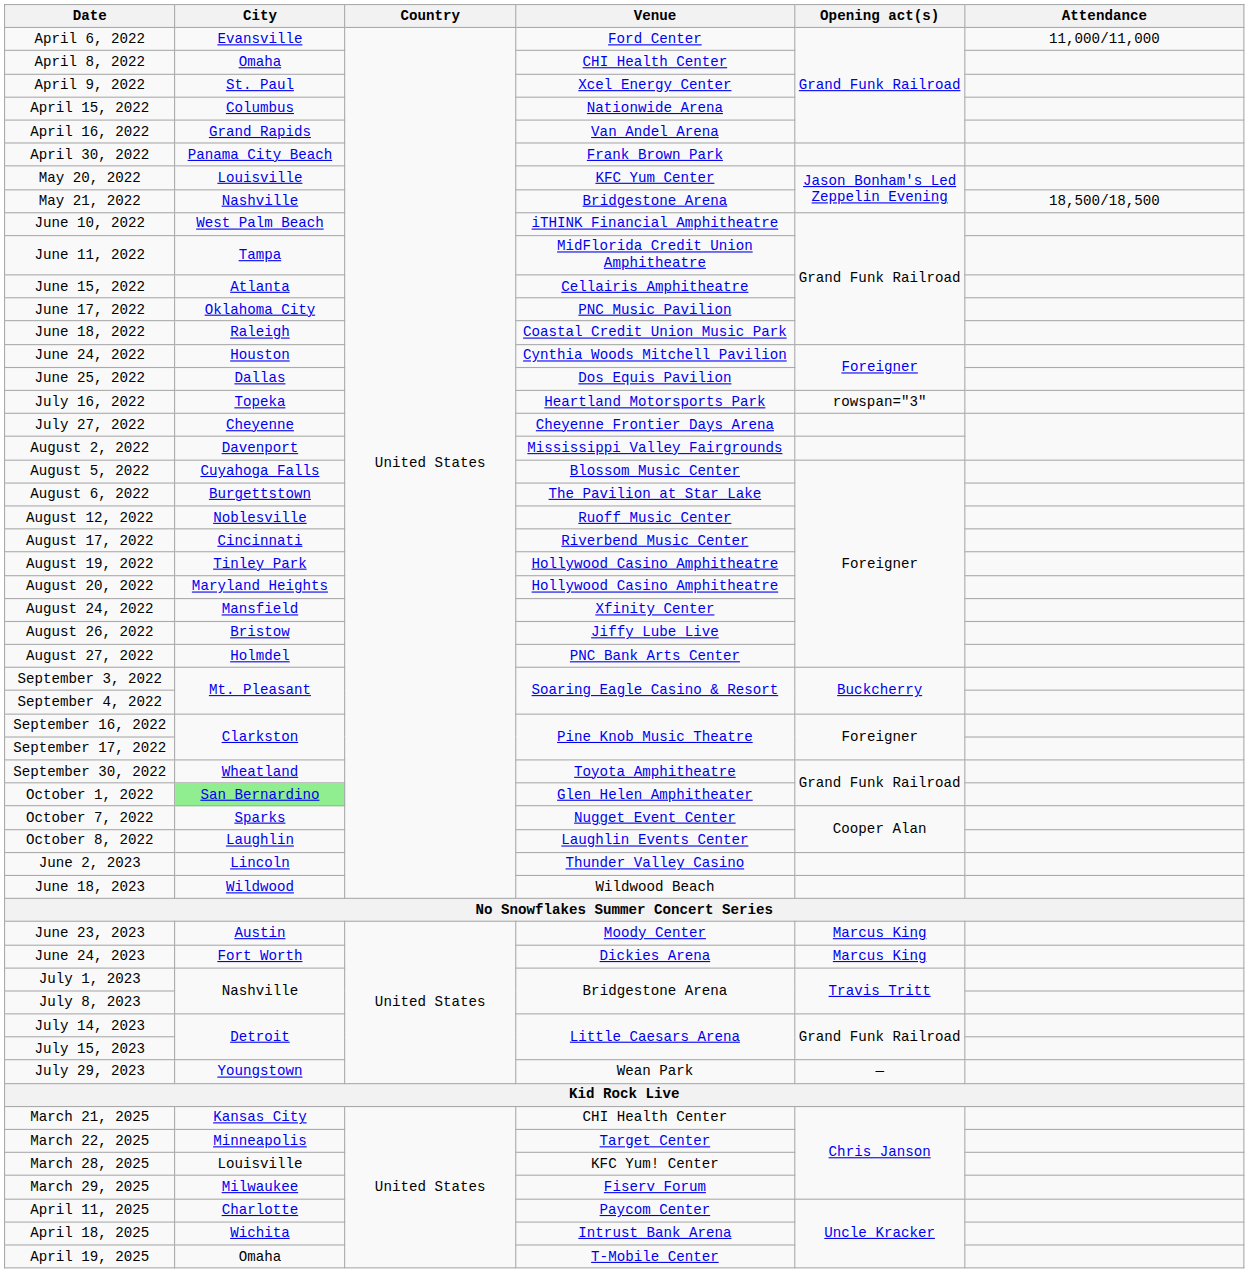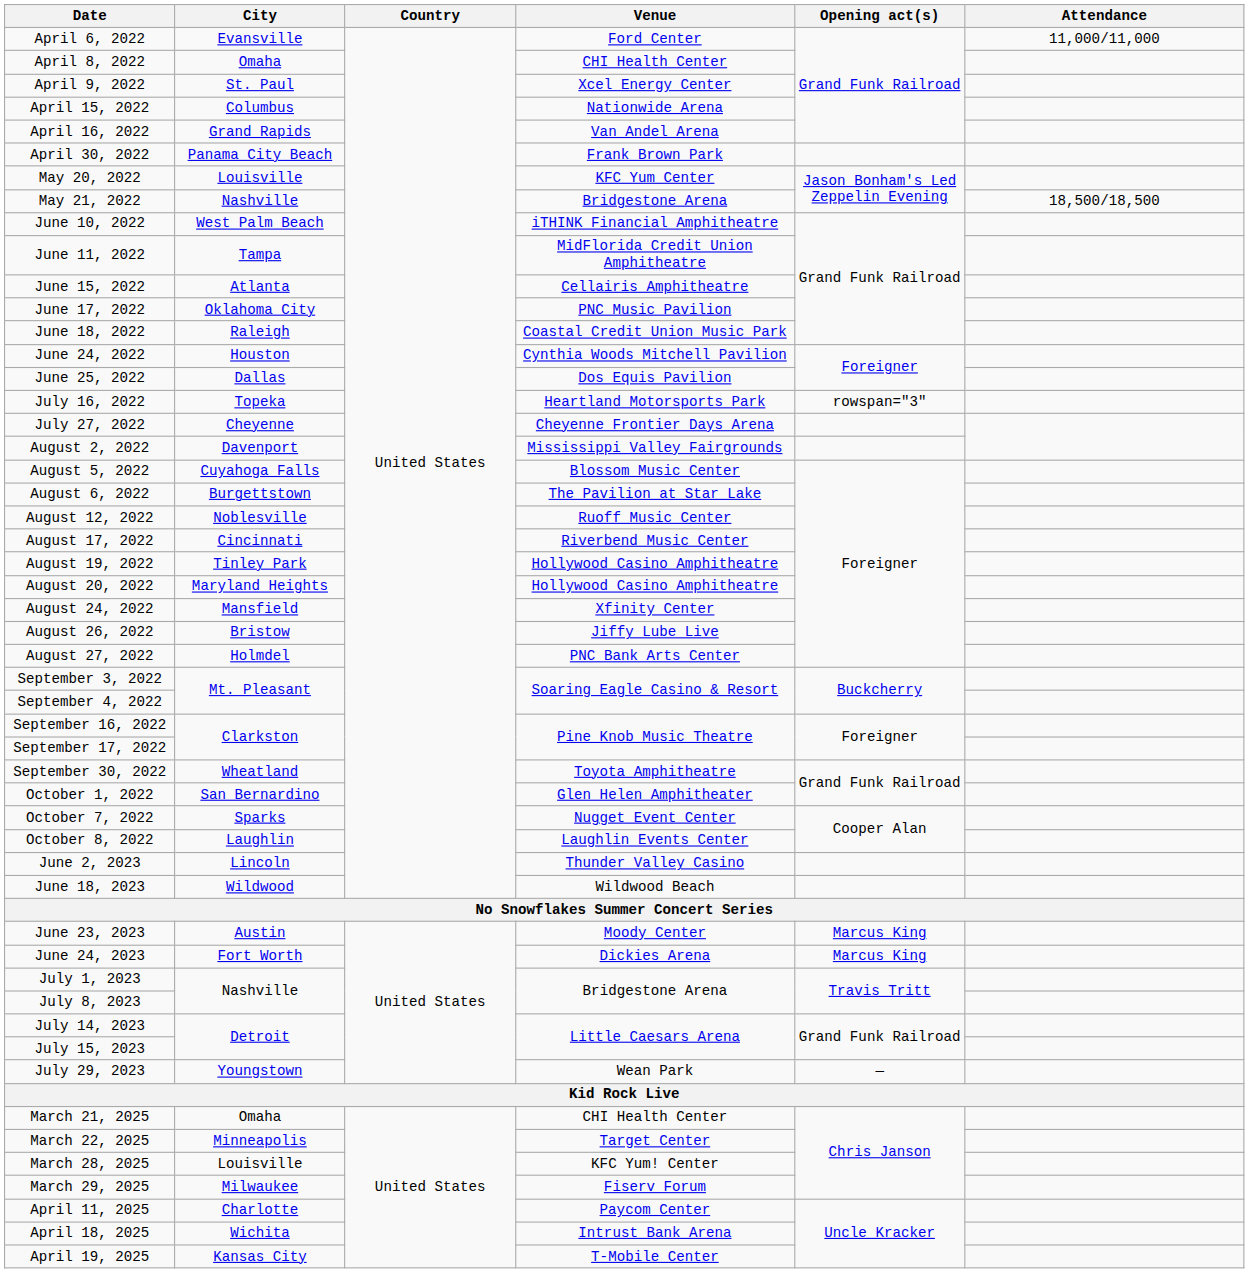(260, 795) lightgreen background -> (260, 795) no background
(260, 1118) Kansas City -> (260, 1118) Omaha
(260, 1256) Omaha -> (260, 1256) Kansas City
